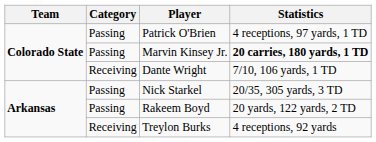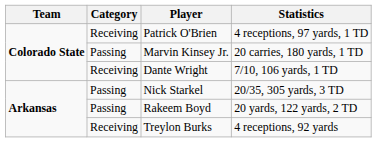(107, 33) Passing -> (114, 33) Receiving
(301, 52) bold -> (299, 52) normal
